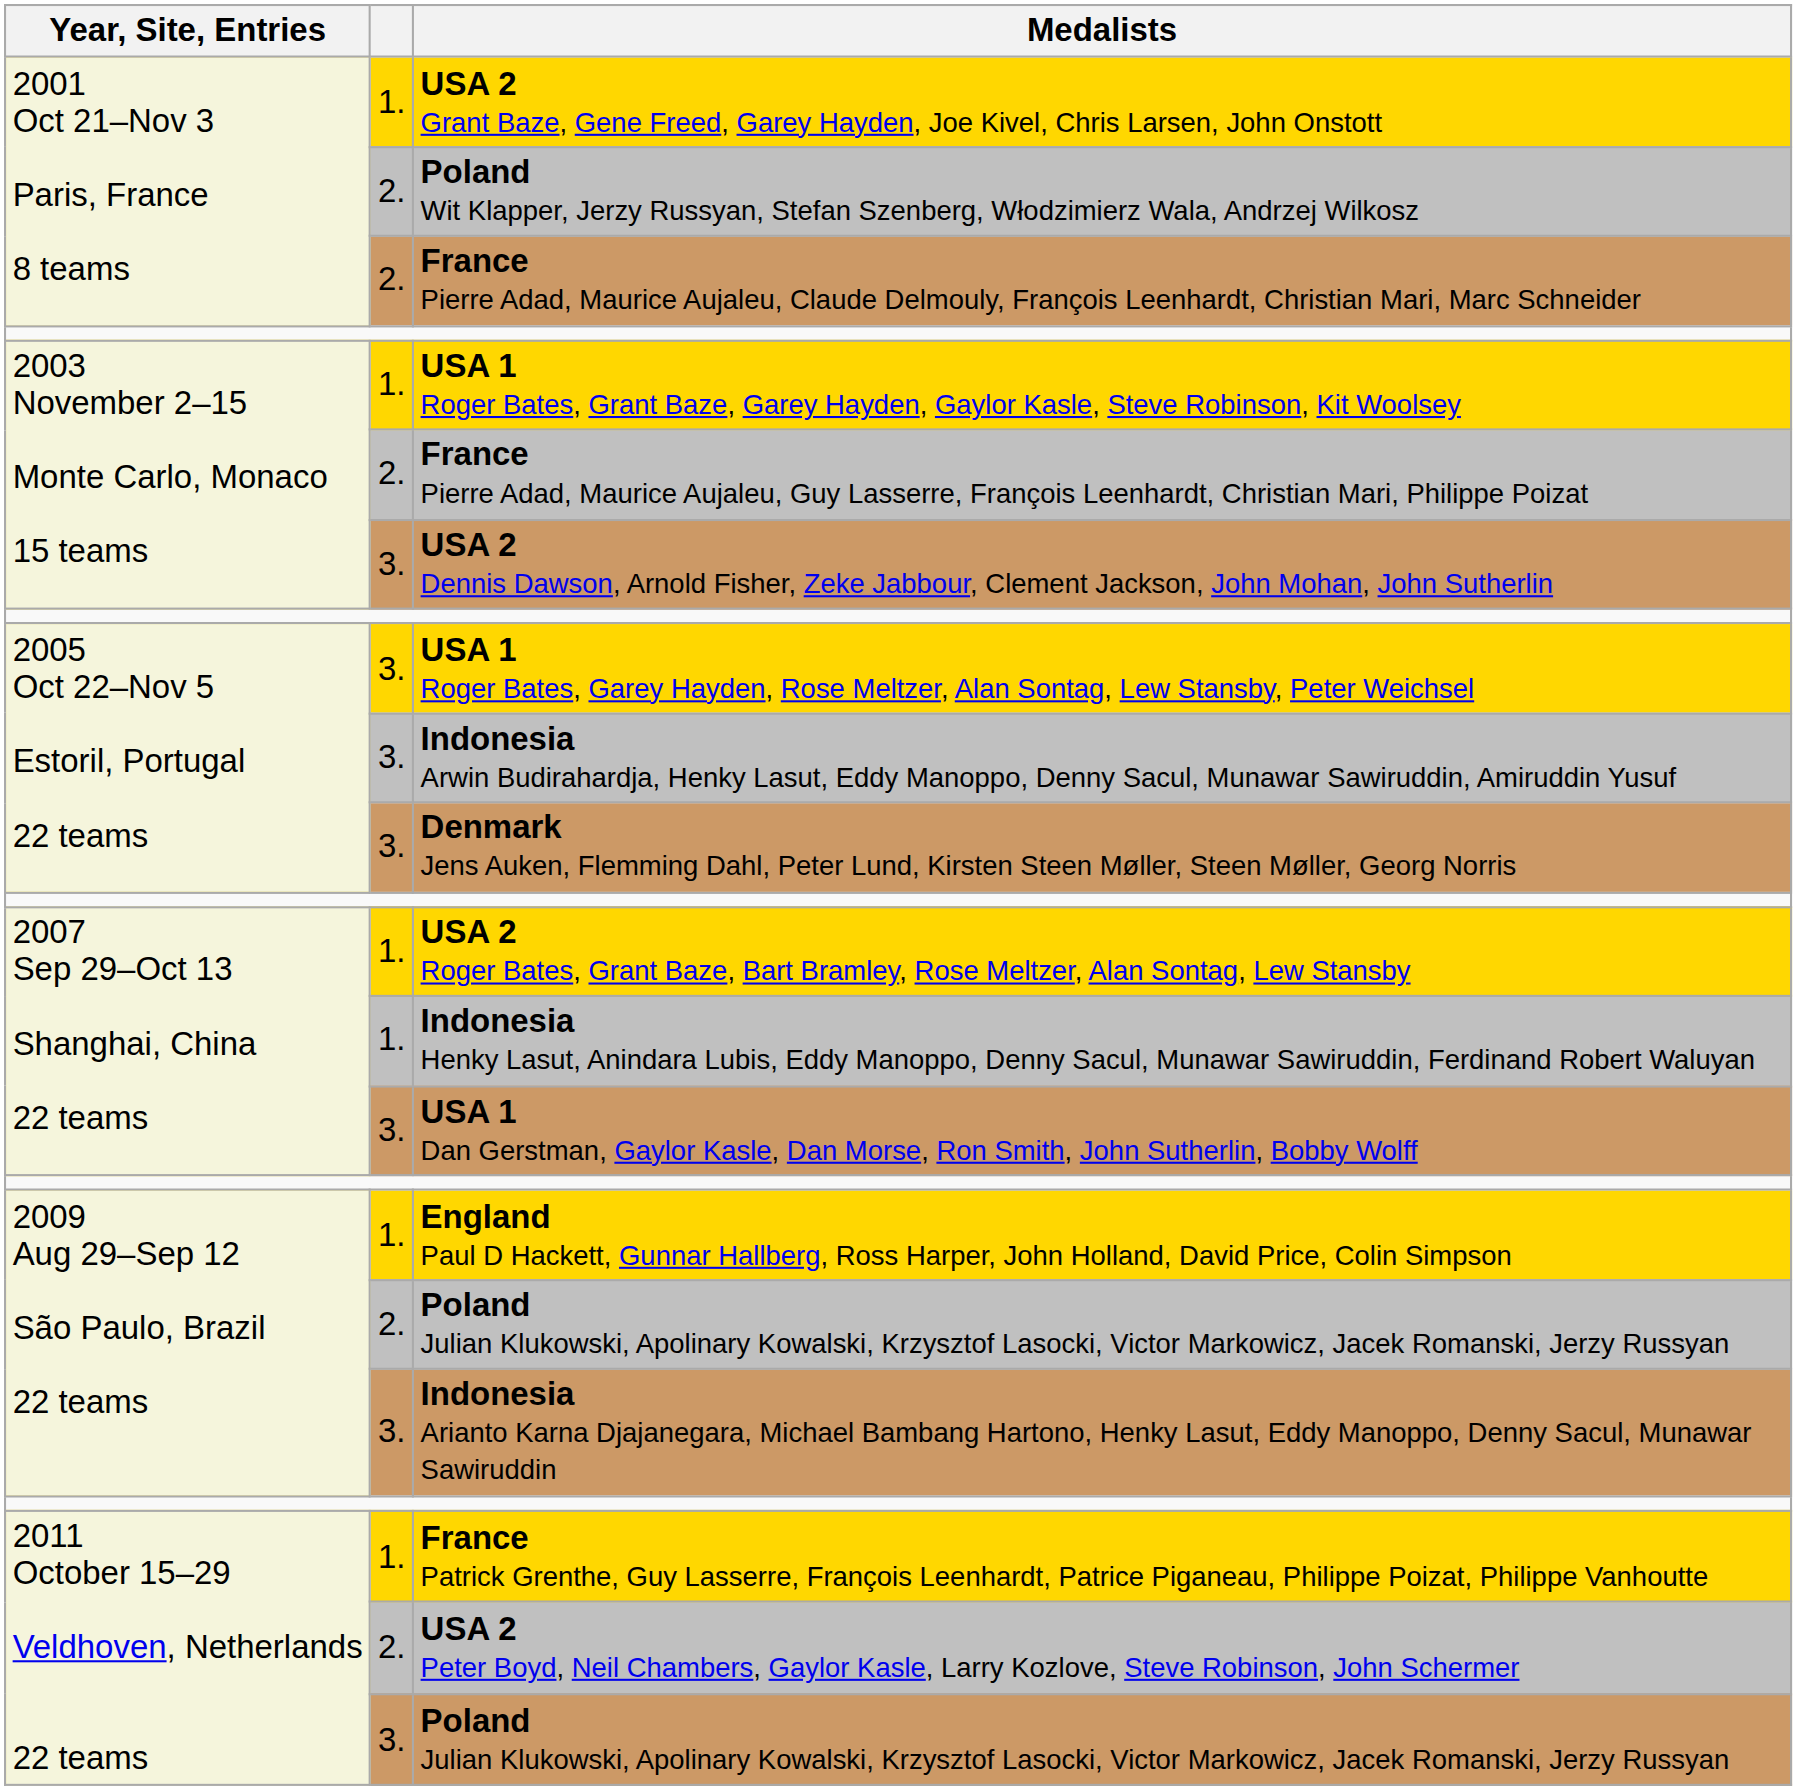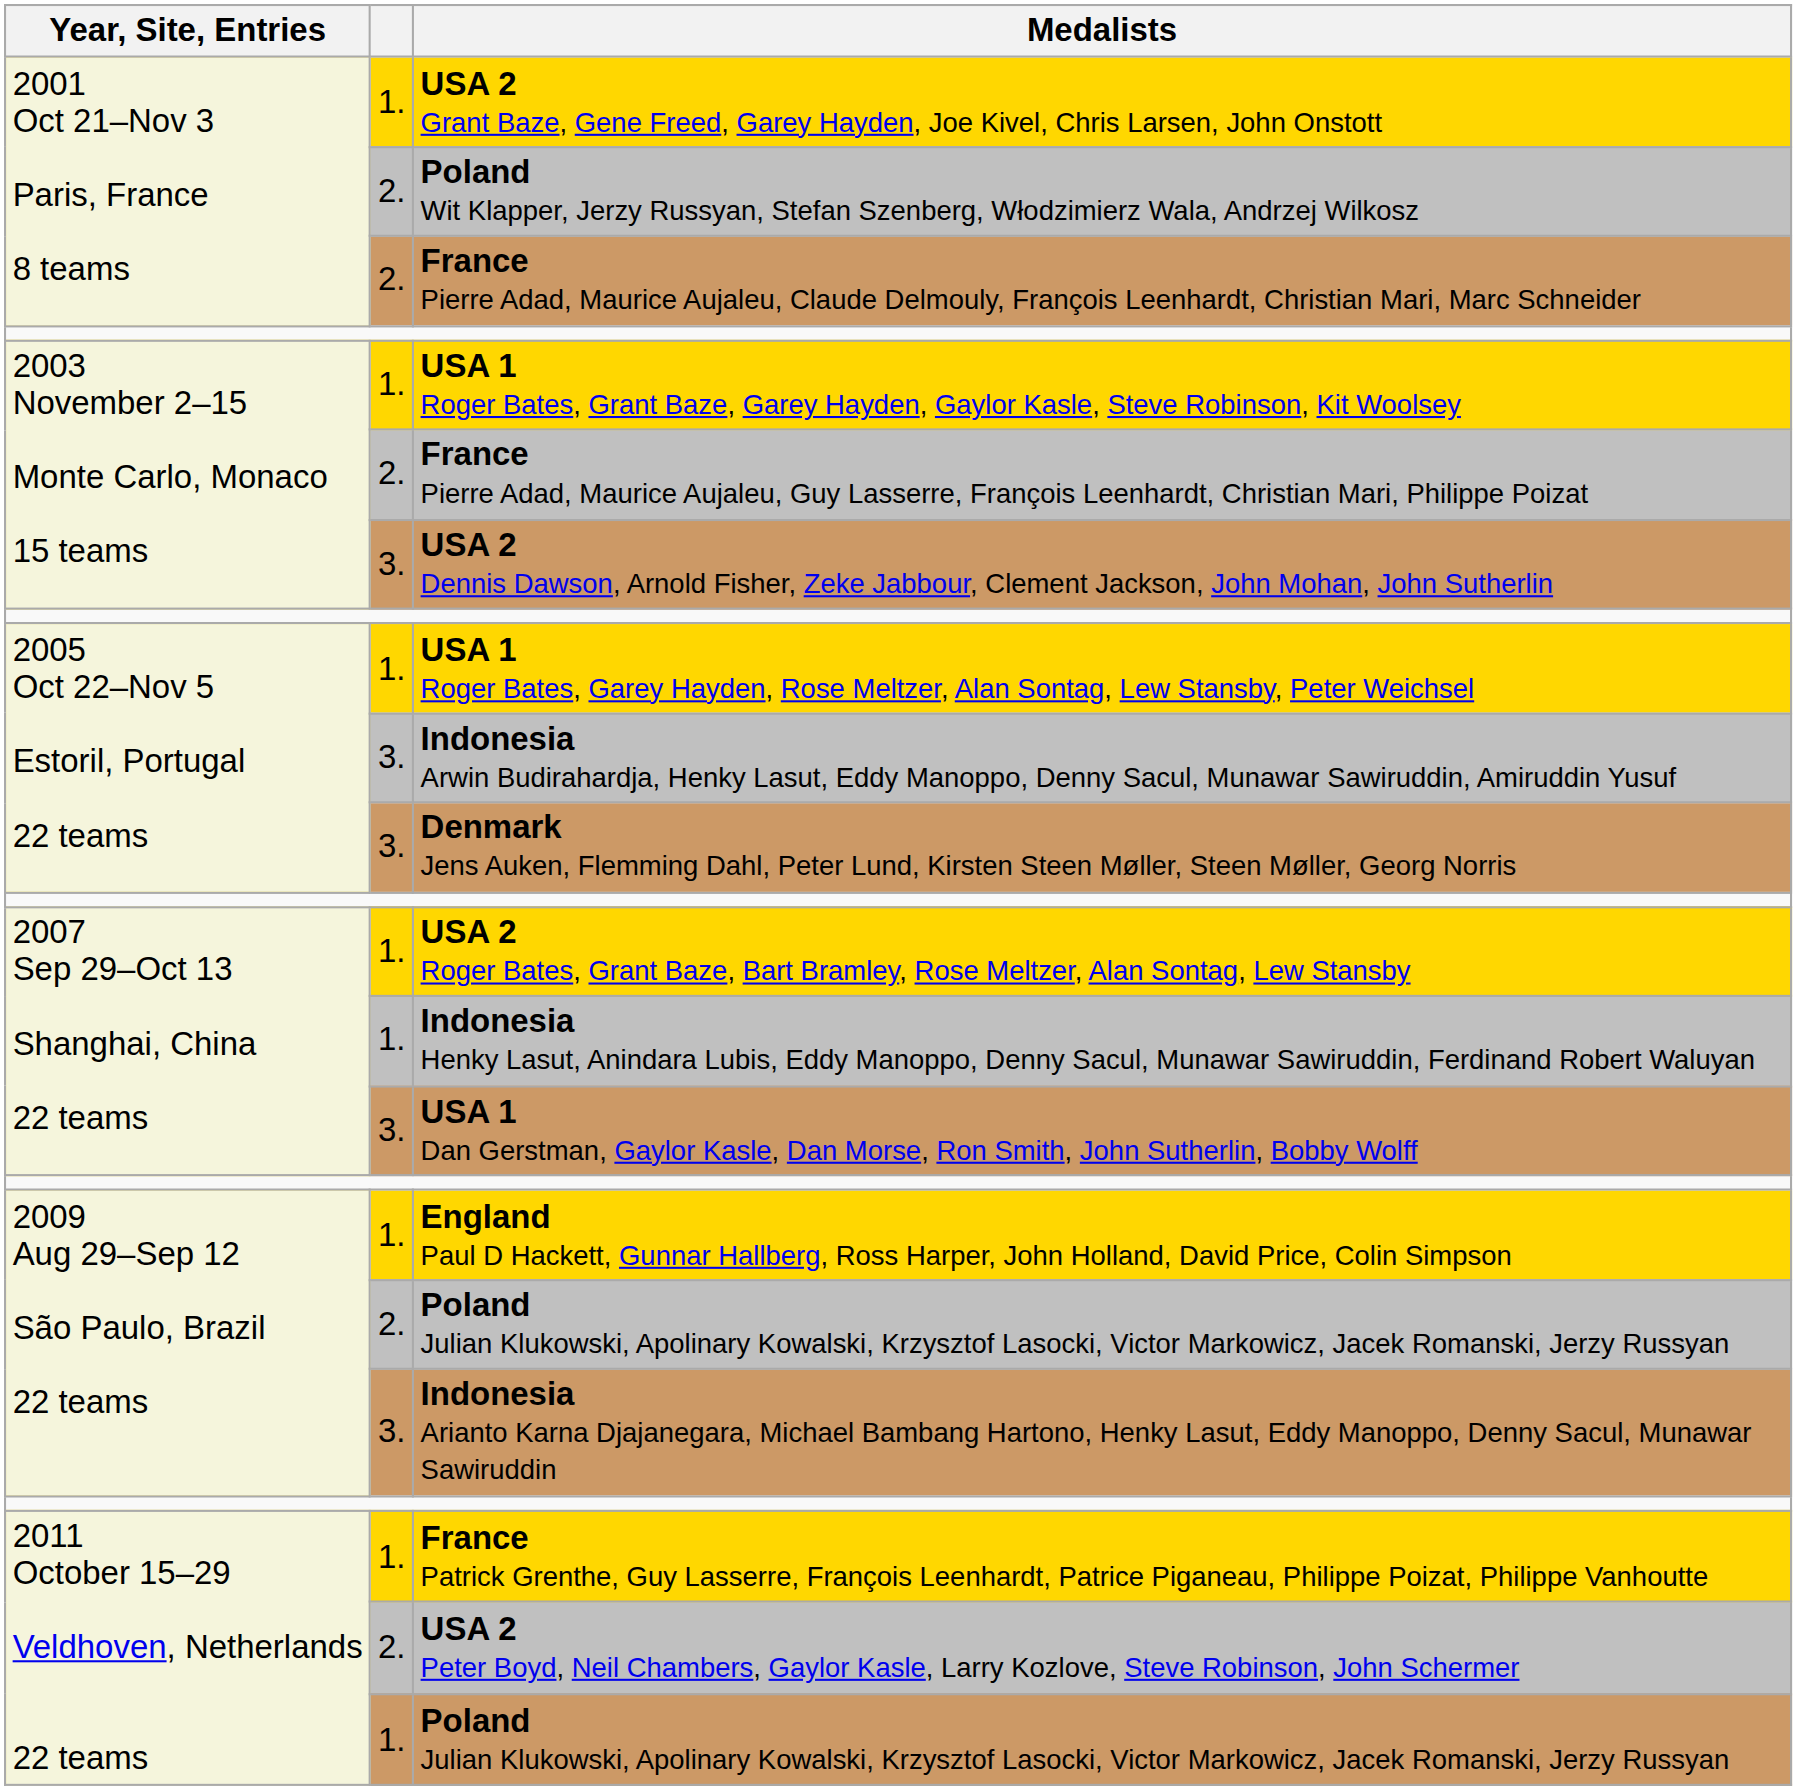(392, 667) 3. -> (392, 667) 1.
(392, 1739) 3. -> (392, 1739) 1.
